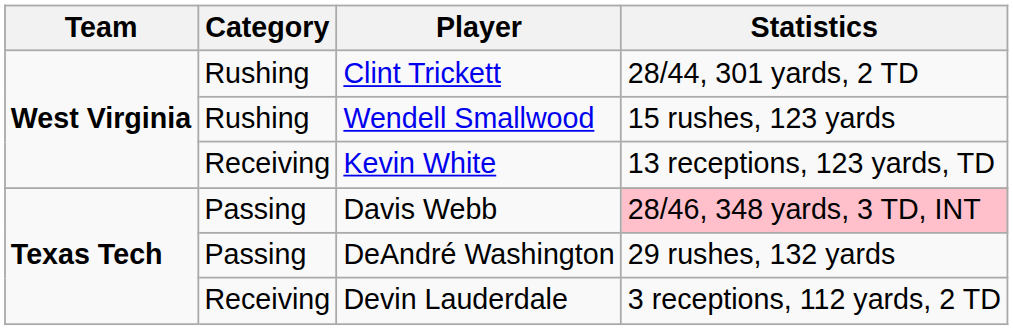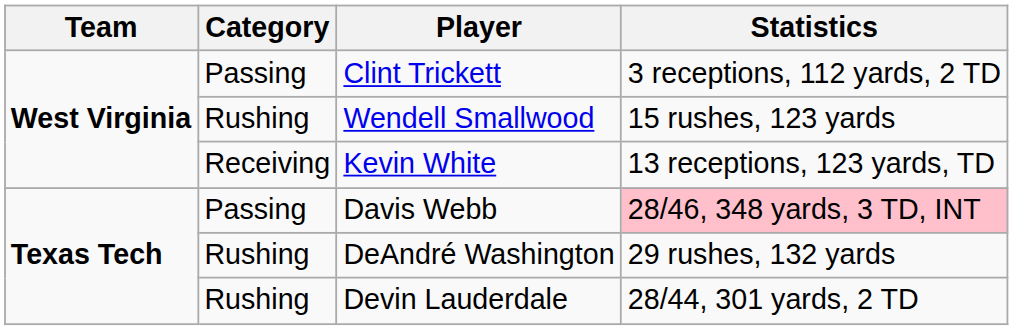(257, 73) Rushing -> (255, 73) Passing
(773, 73) 28/44, 301 yards, 2 TD -> (814, 73) 3 receptions, 112 yards, 2 TD
(255, 254) Passing -> (257, 254) Rushing
(267, 300) Receiving -> (257, 300) Rushing
(814, 300) 3 receptions, 112 yards, 2 TD -> (773, 300) 28/44, 301 yards, 2 TD
